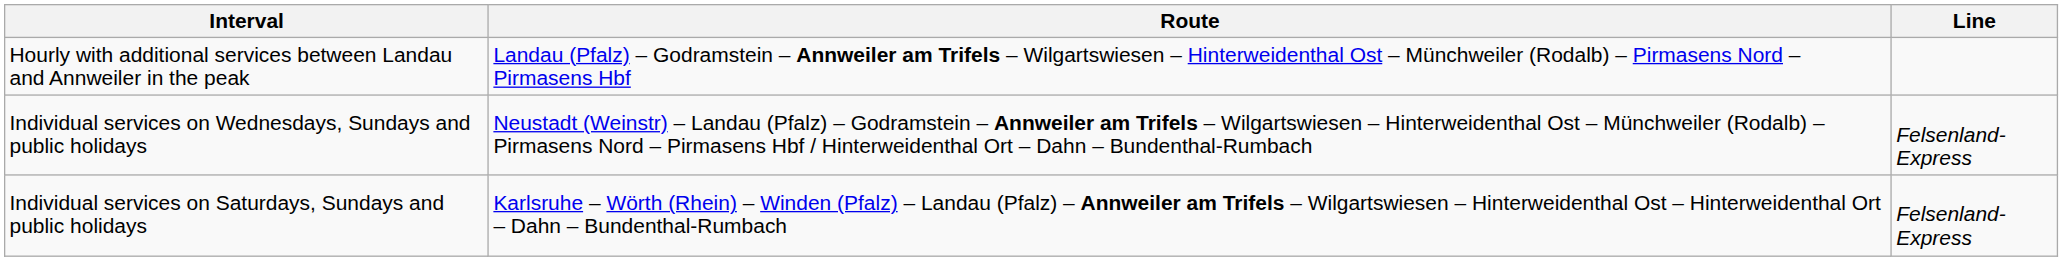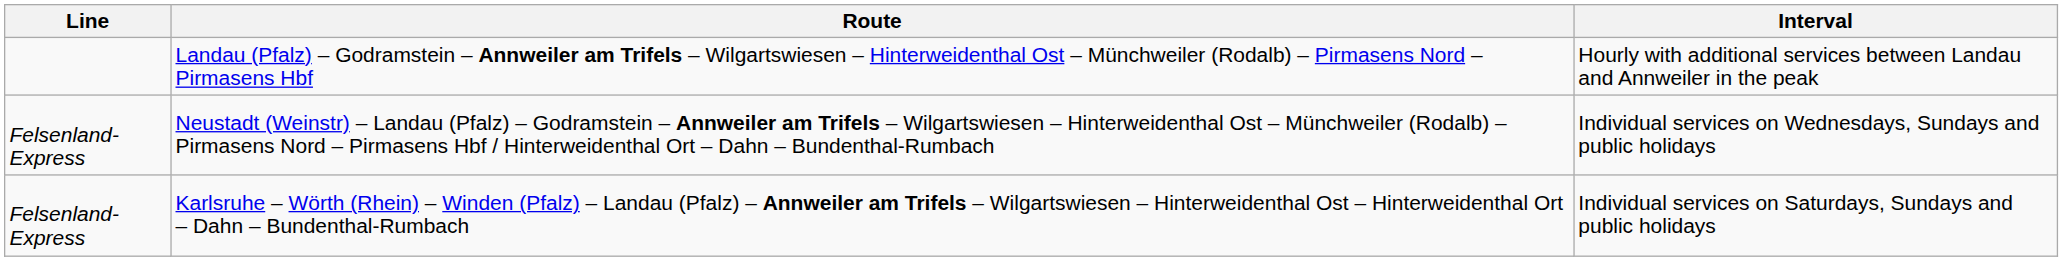columns swapped: (1974, 21) <-> (247, 21)
